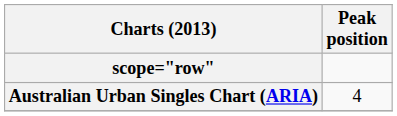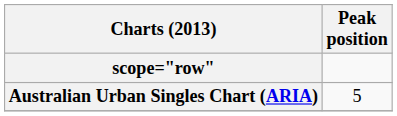(357, 96) 4 -> (357, 96) 5
